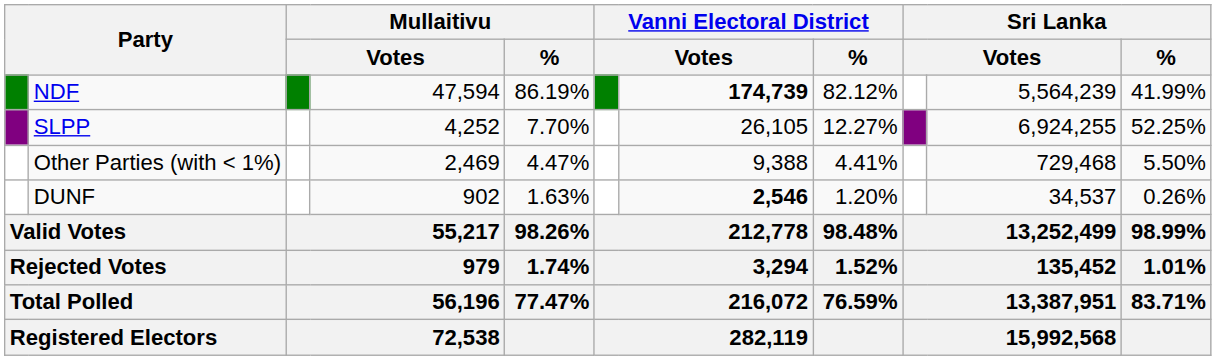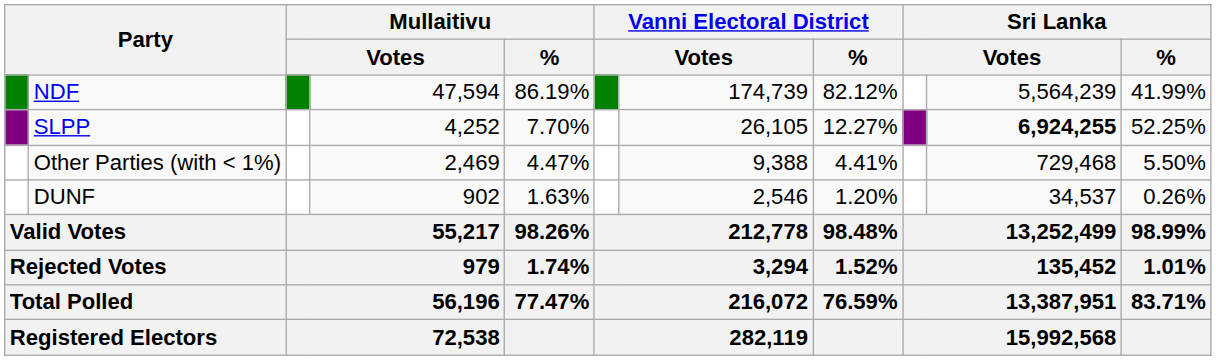(768, 92) bold -> (768, 92) normal
(1067, 127) normal -> (1067, 127) bold
(780, 197) bold -> (780, 197) normal
